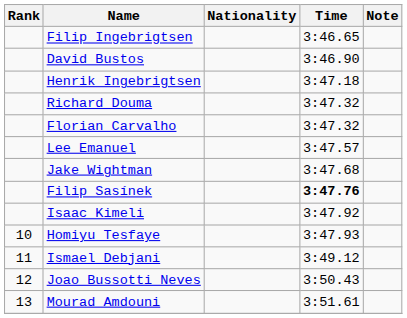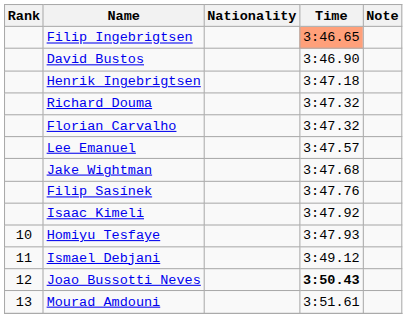(331, 38) no background -> (331, 38) lightsalmon background
(331, 192) bold -> (331, 192) normal
(331, 280) normal -> (331, 280) bold
